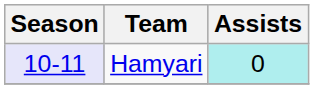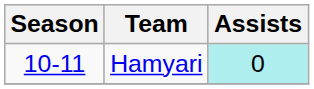(55, 63) lavender background -> (55, 63) no background
